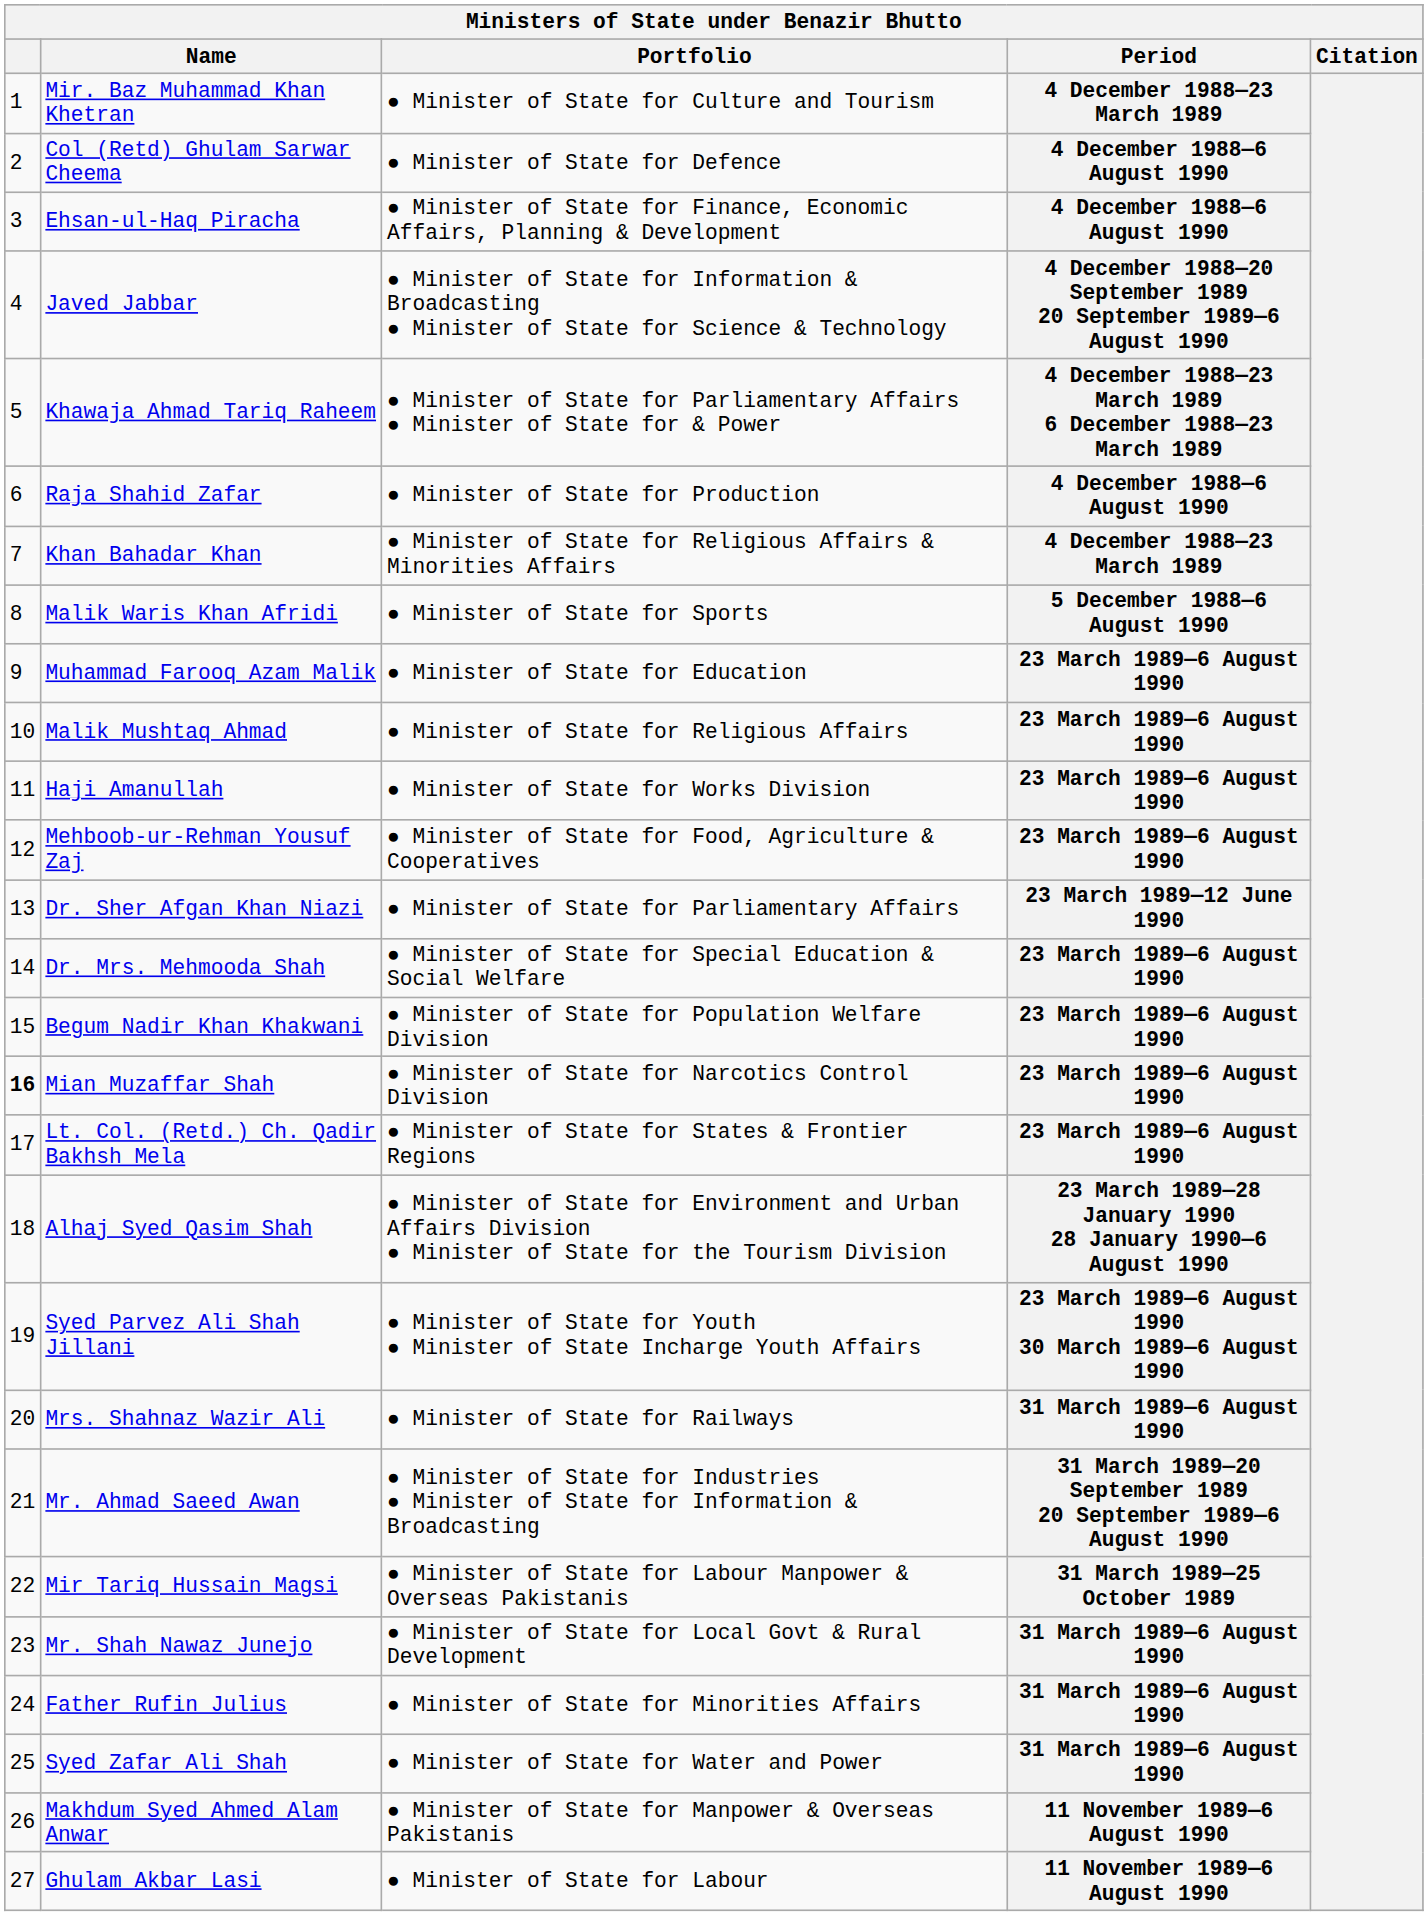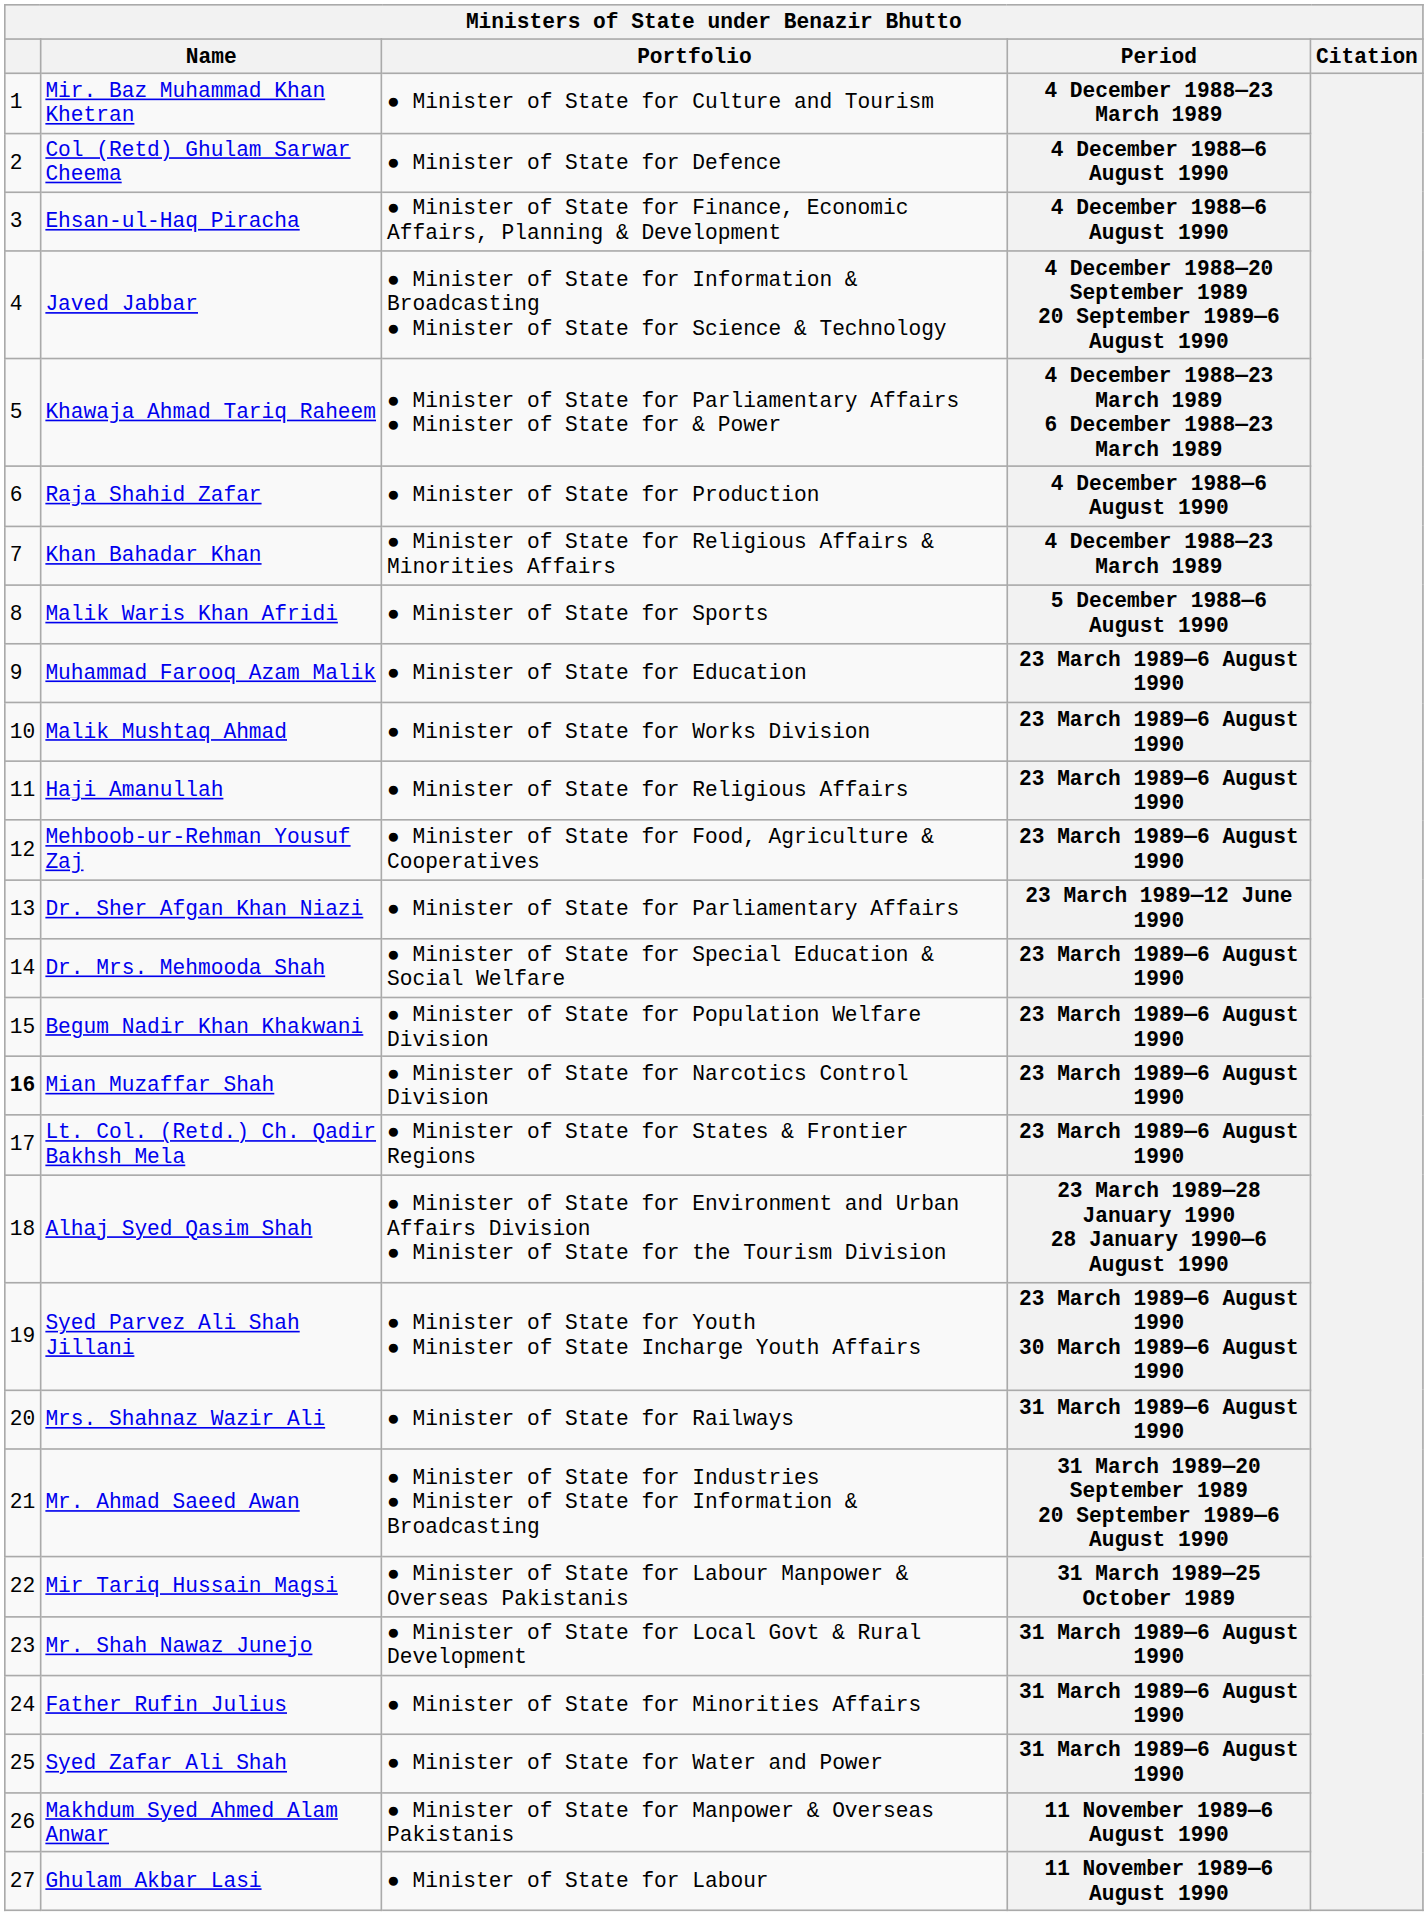(648, 732) ● Minister of State for Religious Affairs -> (629, 732) ● Minister of State for Works Division
(629, 791) ● Minister of State for Works Division -> (648, 791) ● Minister of State for Religious Affairs
